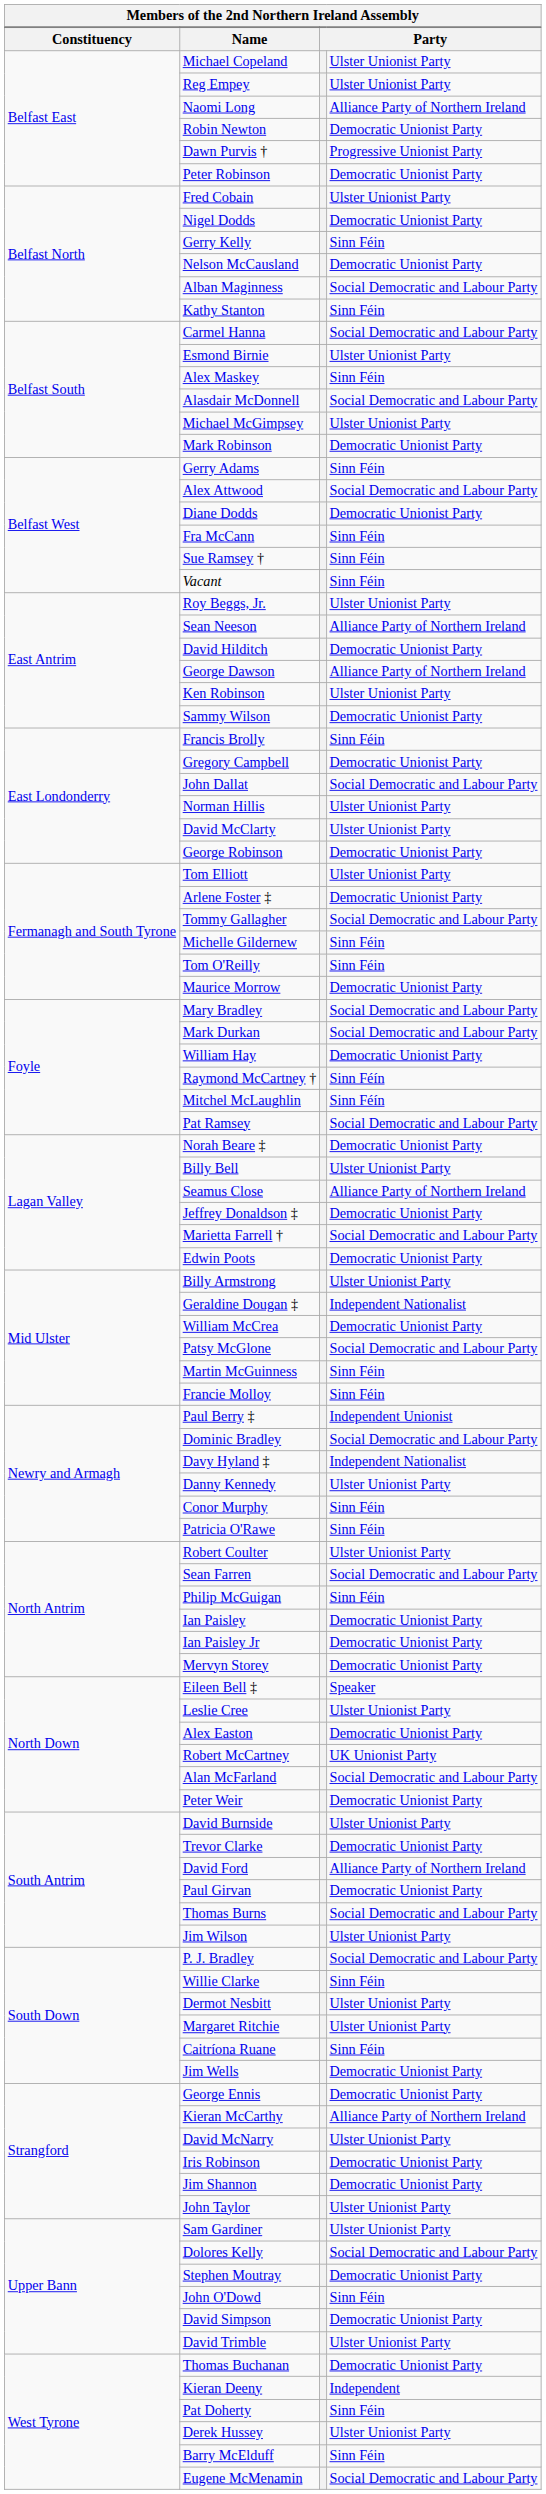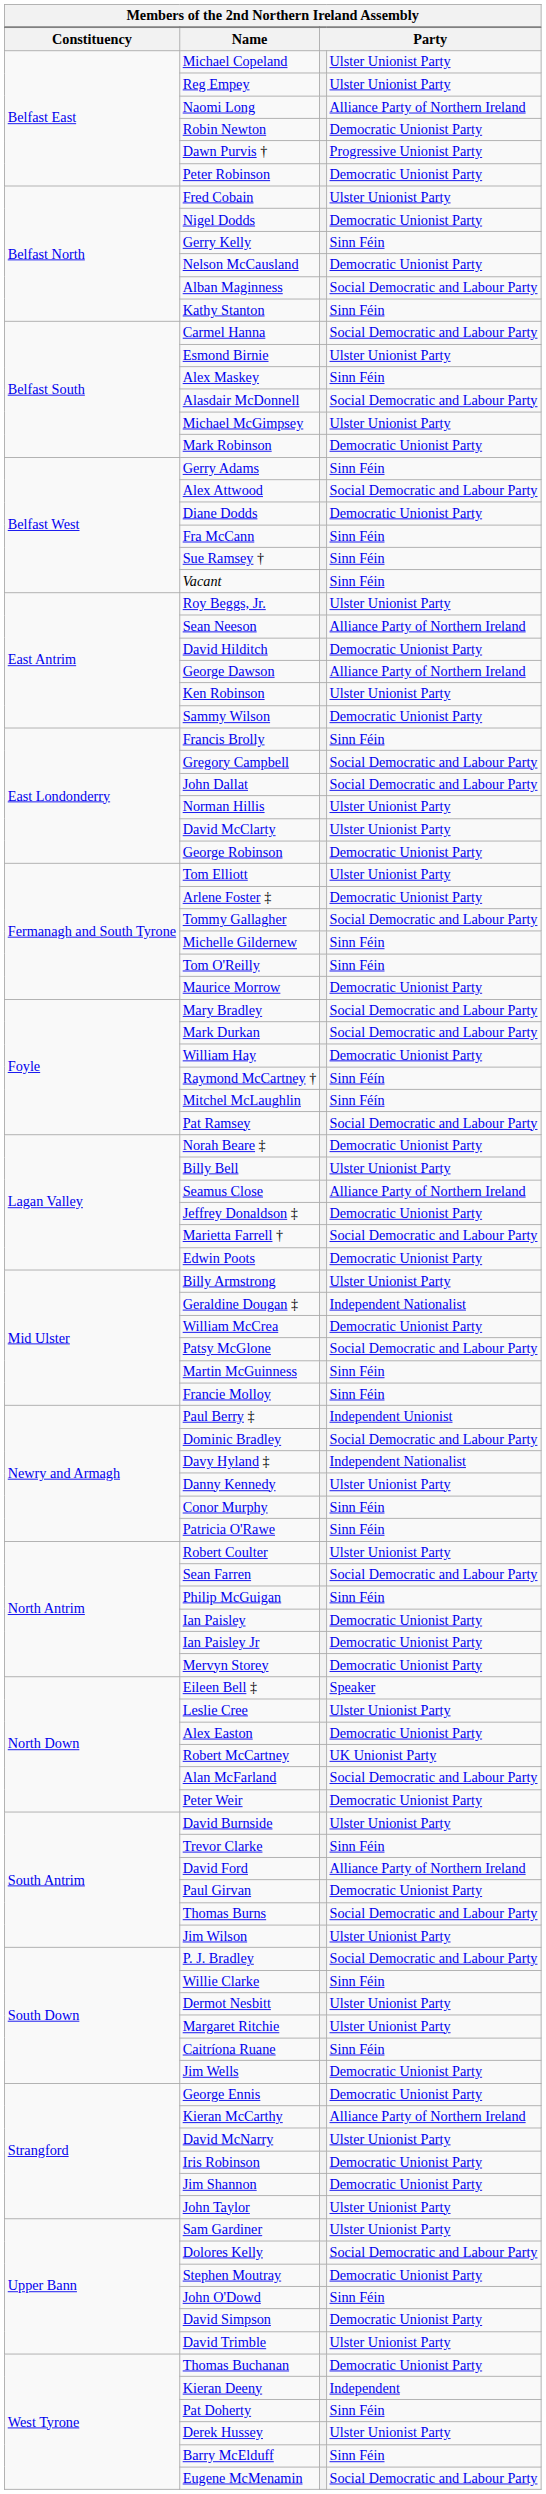(406, 761) Democratic Unionist Party -> (434, 761) Social Democratic and Labour Party
(406, 1845) Democratic Unionist Party -> (357, 1845) Sinn Féin
